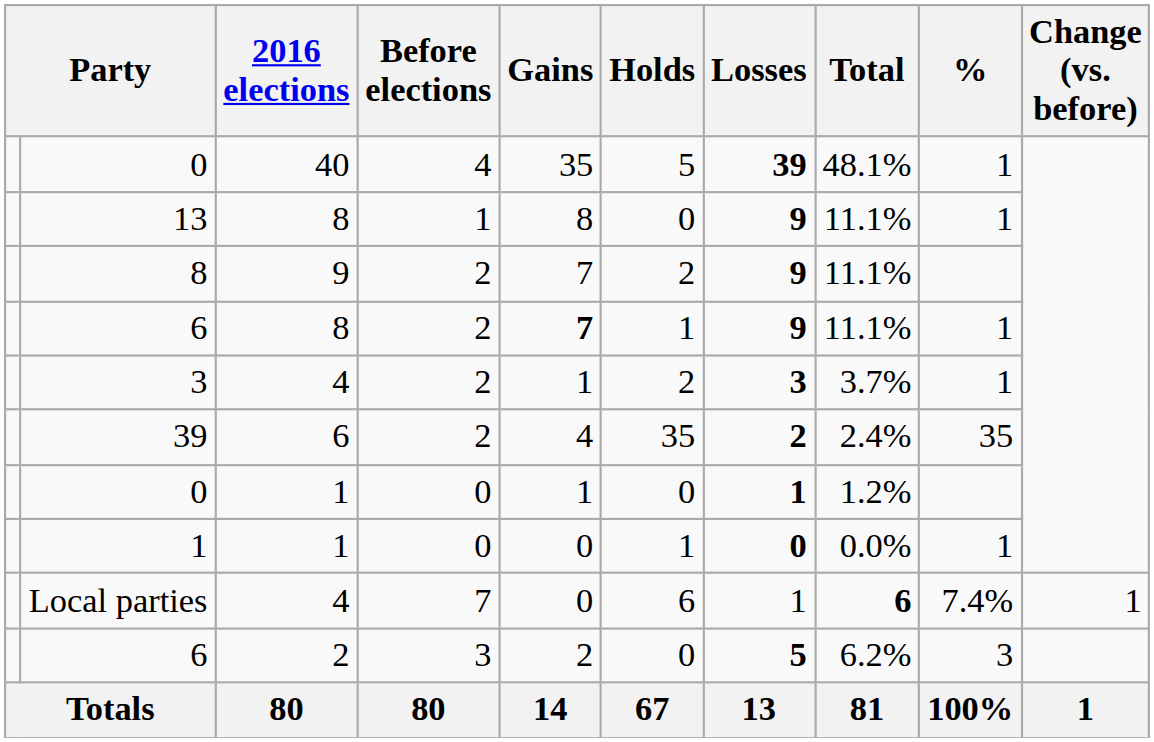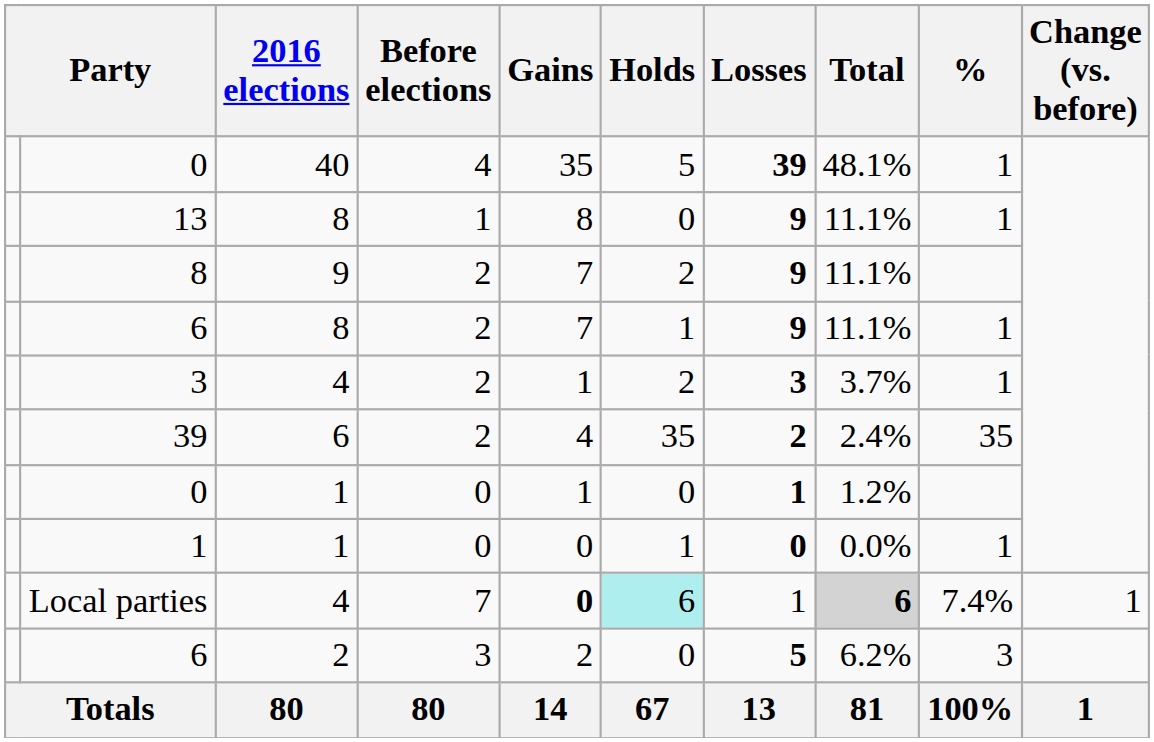(585, 327) bold -> (585, 327) normal
(585, 600) normal -> (585, 600) bold
(687, 600) no background -> (687, 600) paleturquoise background
(903, 600) no background -> (903, 600) lightgrey background
